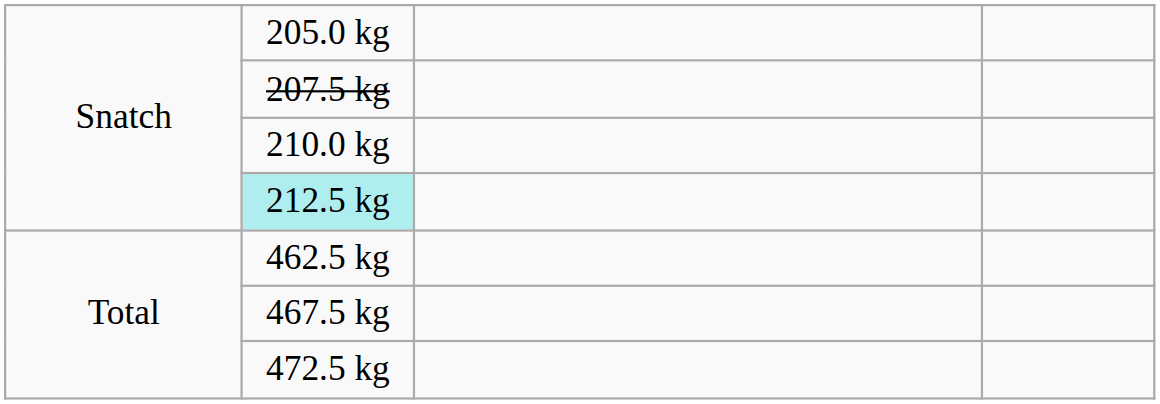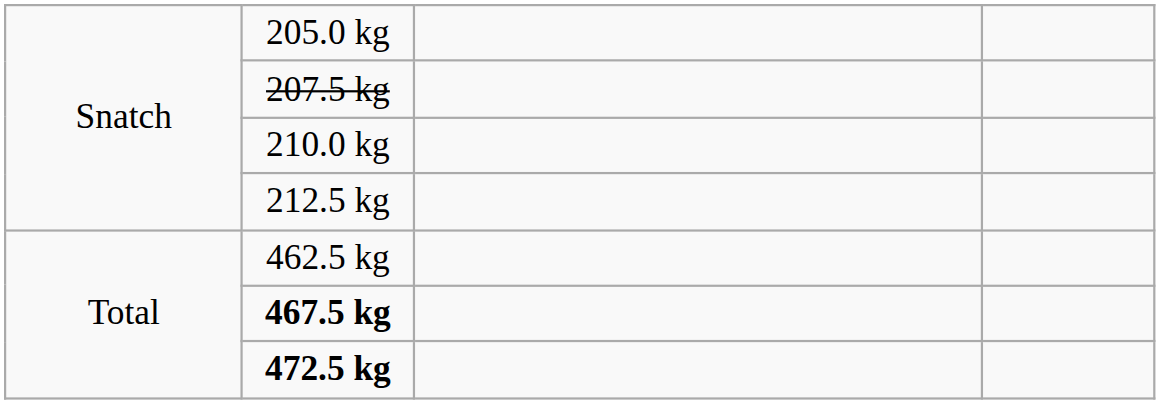(328, 200) paleturquoise background -> (328, 200) no background
(328, 312) normal -> (328, 312) bold
(328, 369) normal -> (328, 369) bold
